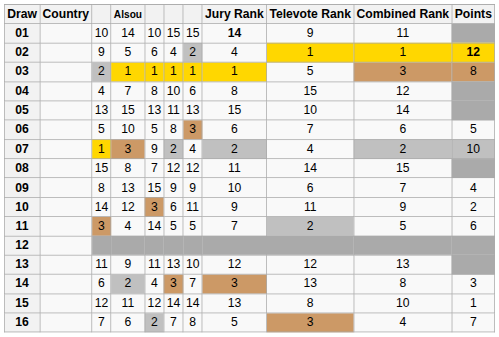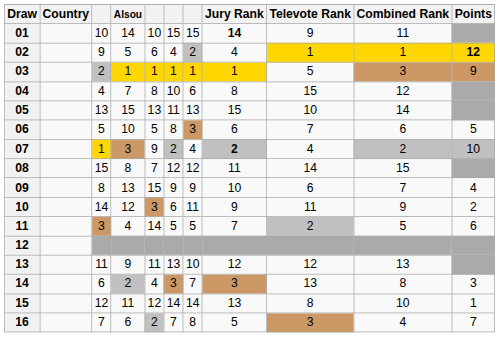(473, 71) 8 -> (473, 71) 9
(234, 149) normal -> (234, 149) bold
